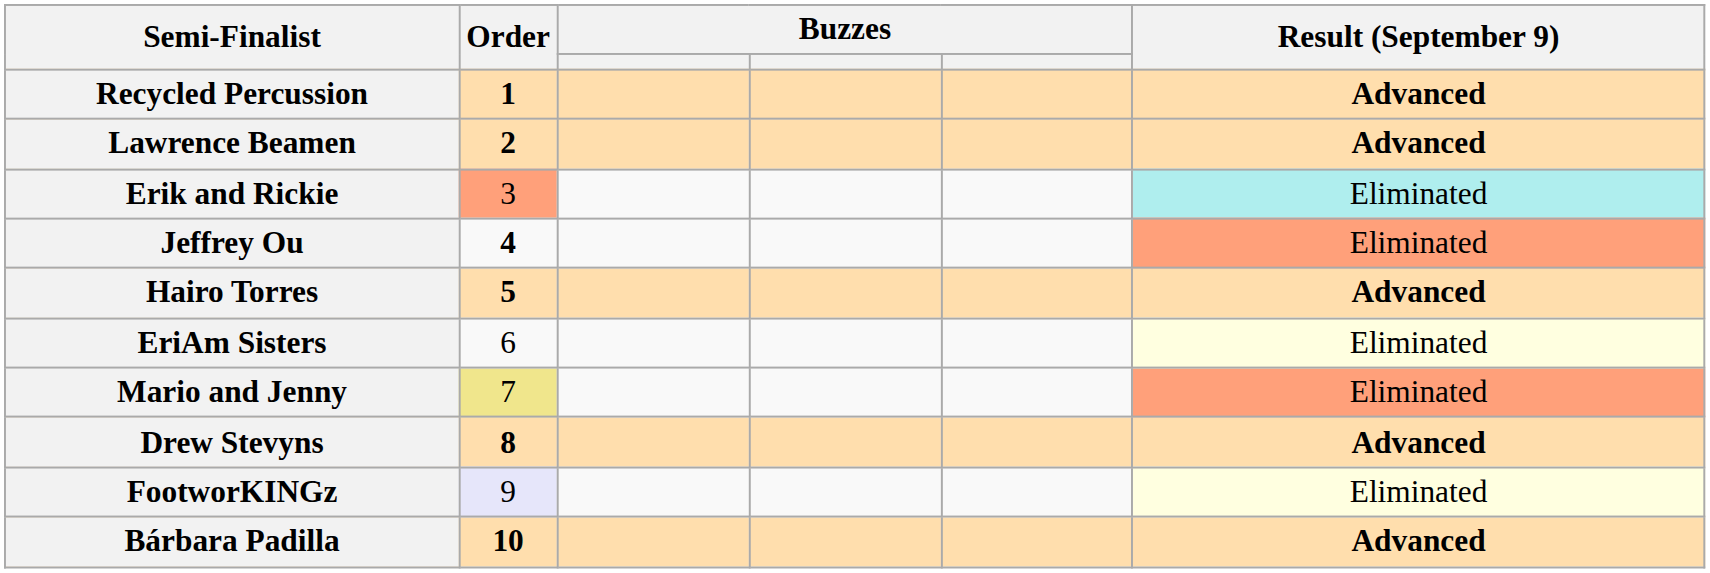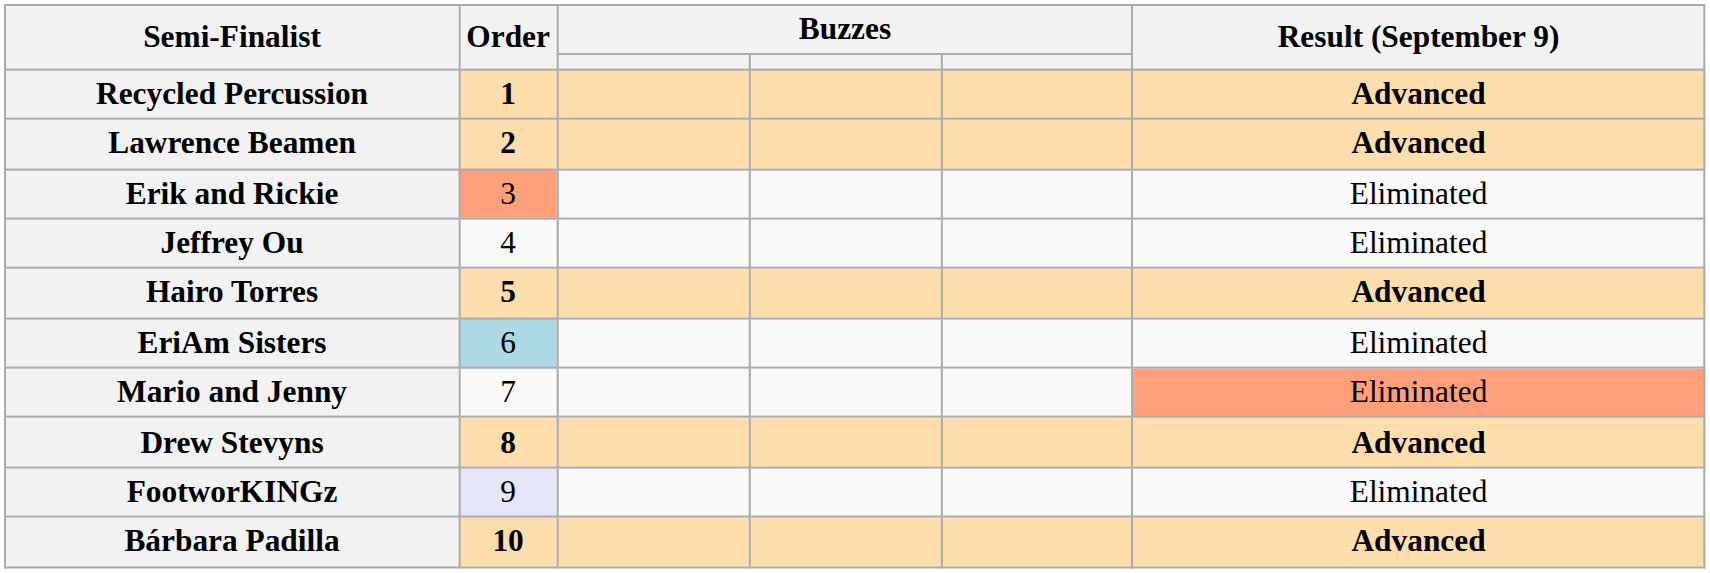(1419, 193) paleturquoise background -> (1419, 193) no background
(508, 242) bold -> (508, 242) normal
(1419, 242) lightsalmon background -> (1419, 242) no background
(508, 342) no background -> (508, 342) lightblue background
(1419, 342) lightyellow background -> (1419, 342) no background
(508, 391) khaki background -> (508, 391) no background
(1419, 491) lightyellow background -> (1419, 491) no background
